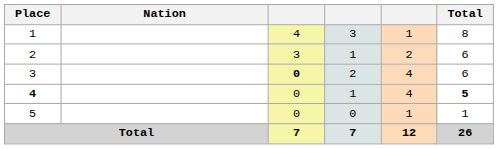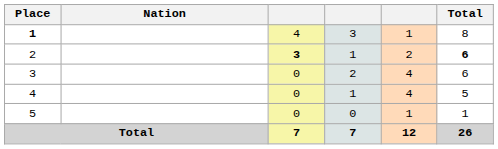(33, 34) normal -> (33, 34) bold
(297, 54) normal -> (297, 54) bold
(465, 54) normal -> (465, 54) bold
(297, 74) bold -> (297, 74) normal
(33, 94) bold -> (33, 94) normal
(465, 94) bold -> (465, 94) normal
